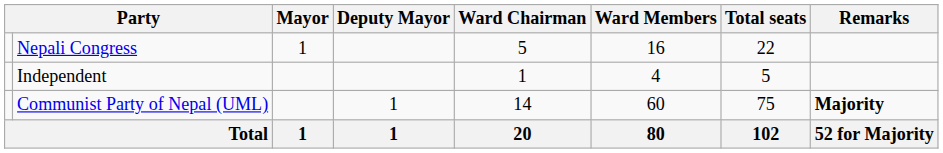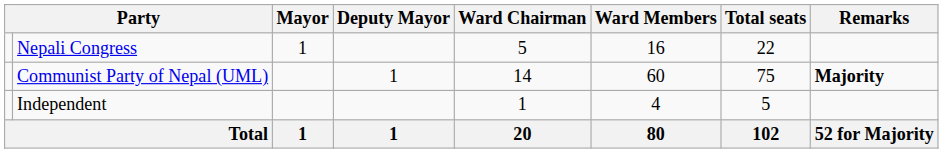rows swapped: (143, 104) <-> (62, 76)
